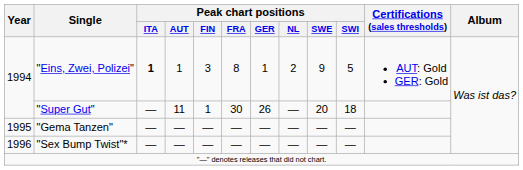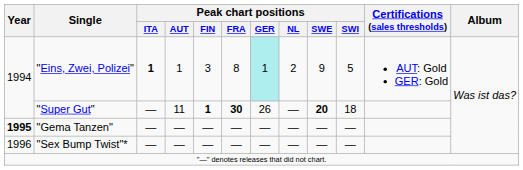(265, 68) no background -> (265, 68) paleturquoise background
(208, 109) normal -> (208, 109) bold
(236, 109) normal -> (236, 109) bold
(322, 109) normal -> (322, 109) bold
(19, 127) normal -> (19, 127) bold
